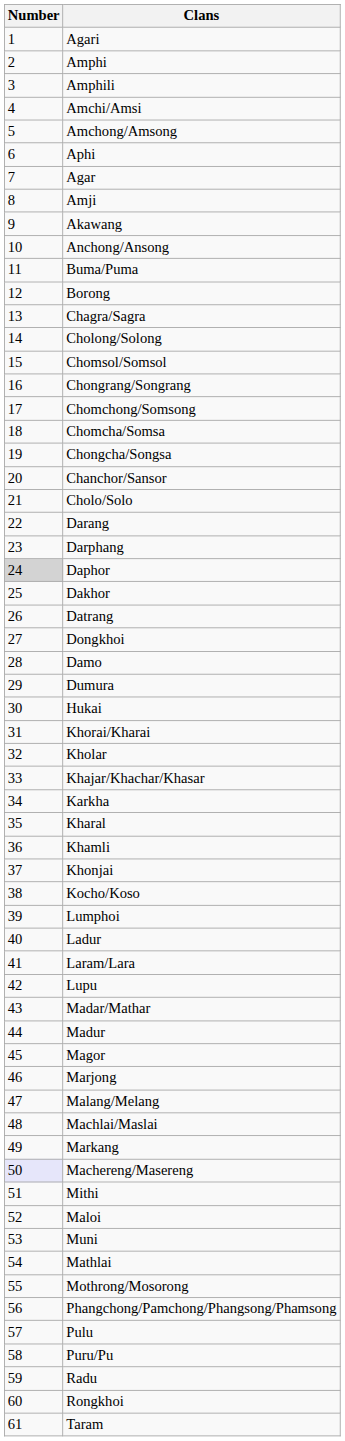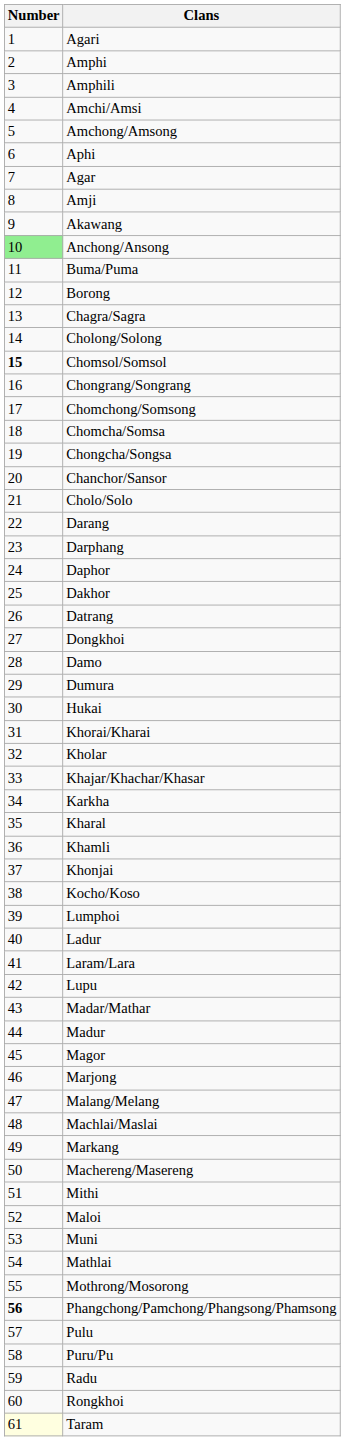(15, 246) no background -> (15, 246) lightgreen background
(15, 362) normal -> (15, 362) bold
(15, 570) lightgrey background -> (15, 570) no background
(15, 1170) lavender background -> (15, 1170) no background
(15, 1309) normal -> (15, 1309) bold
(15, 1424) no background -> (15, 1424) lightyellow background
